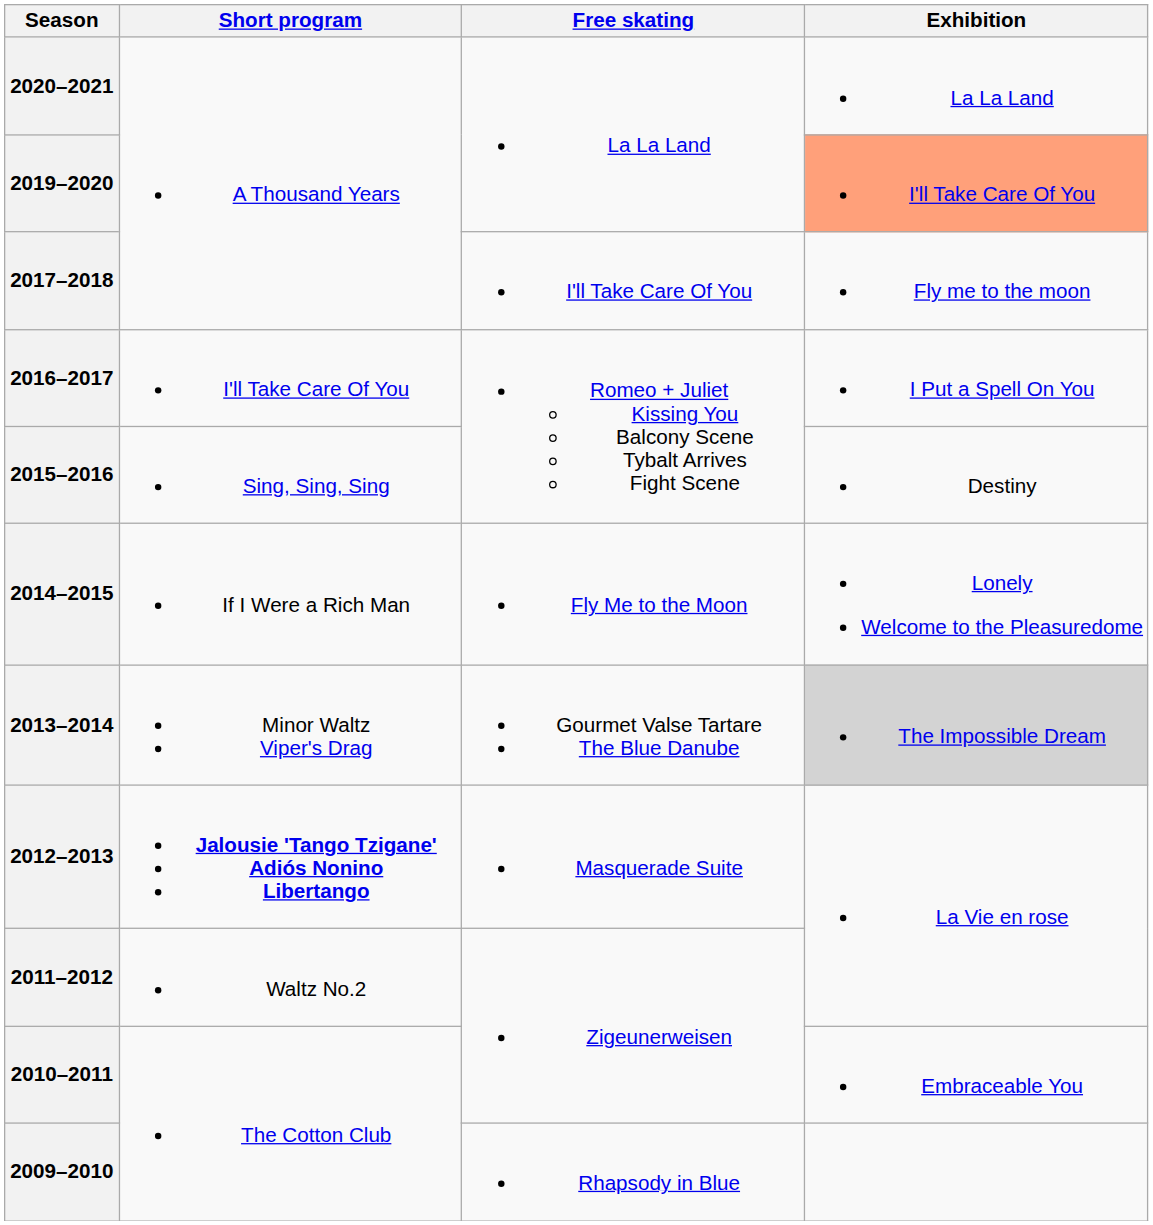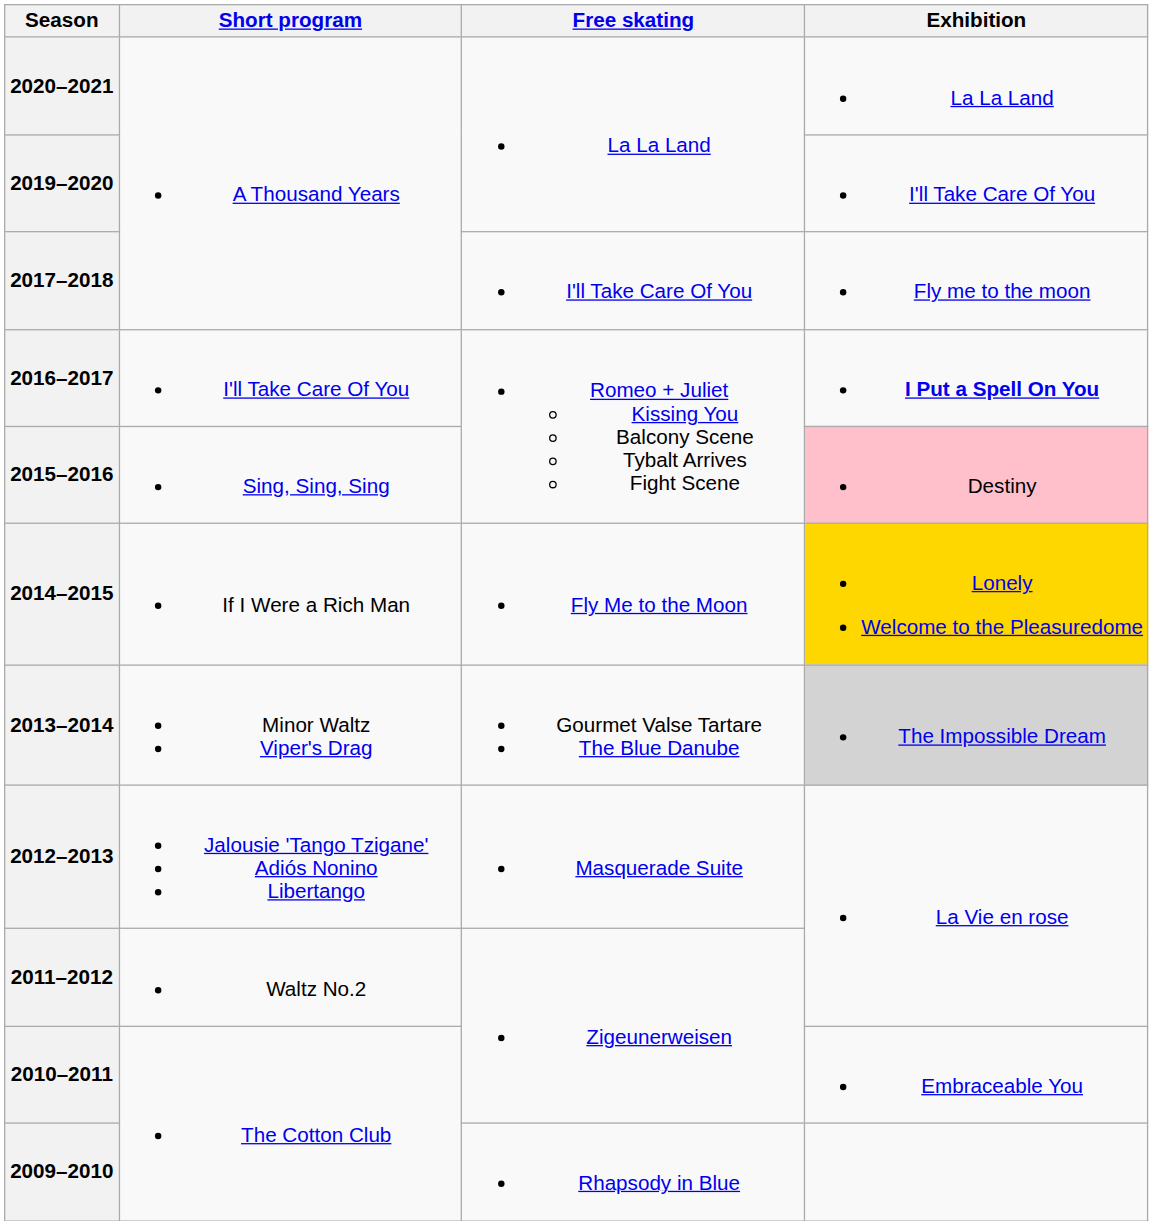(976, 195) lightsalmon background -> (976, 195) no background
(976, 389) normal -> (976, 389) bold
(976, 487) no background -> (976, 487) pink background
(976, 606) no background -> (976, 606) gold background
(290, 869) bold -> (290, 869) normal
